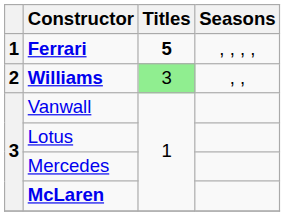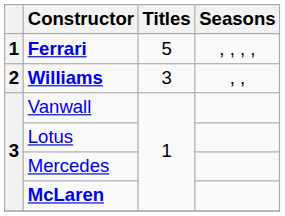(167, 48) bold -> (167, 48) normal
(167, 78) lightgreen background -> (167, 78) no background
